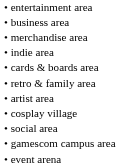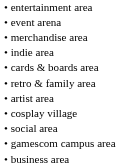(37, 22) • business area -> (33, 22) • event arena
(33, 159) • event arena -> (37, 159) • business area
